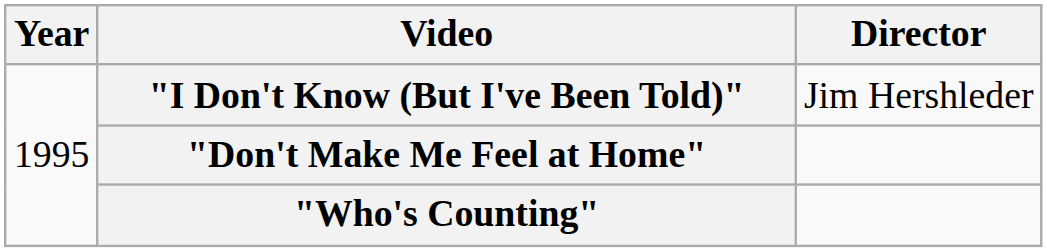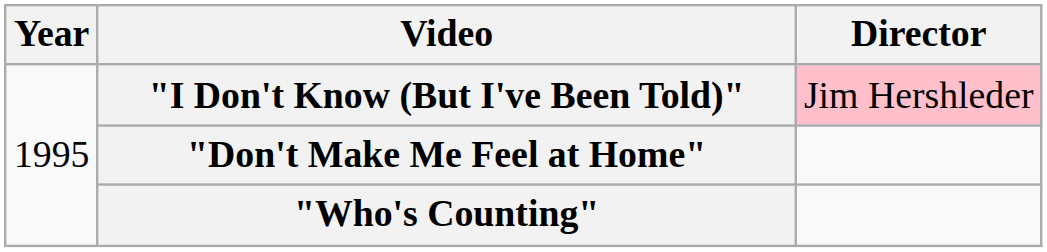(919, 94) no background -> (919, 94) pink background
